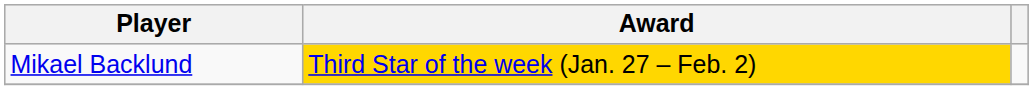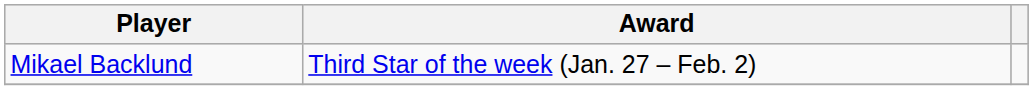(532, 63) gold background -> (532, 63) no background
